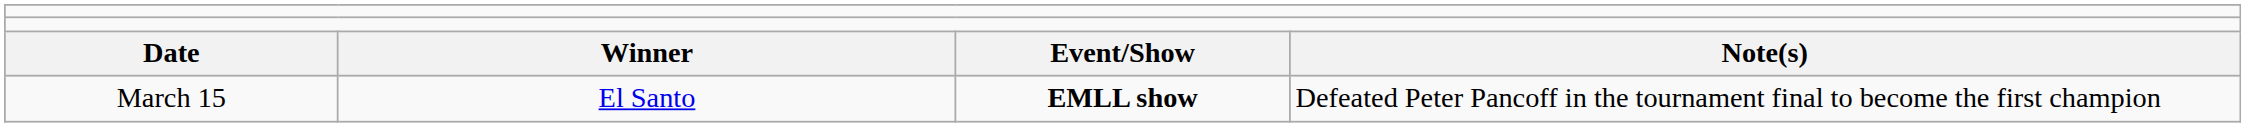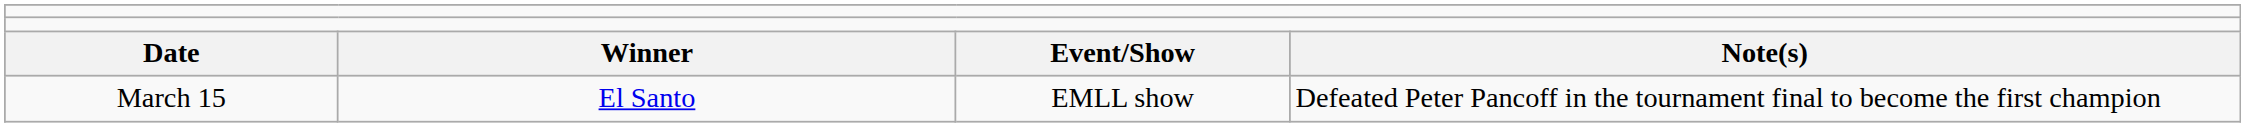(1123, 97) bold -> (1123, 97) normal
